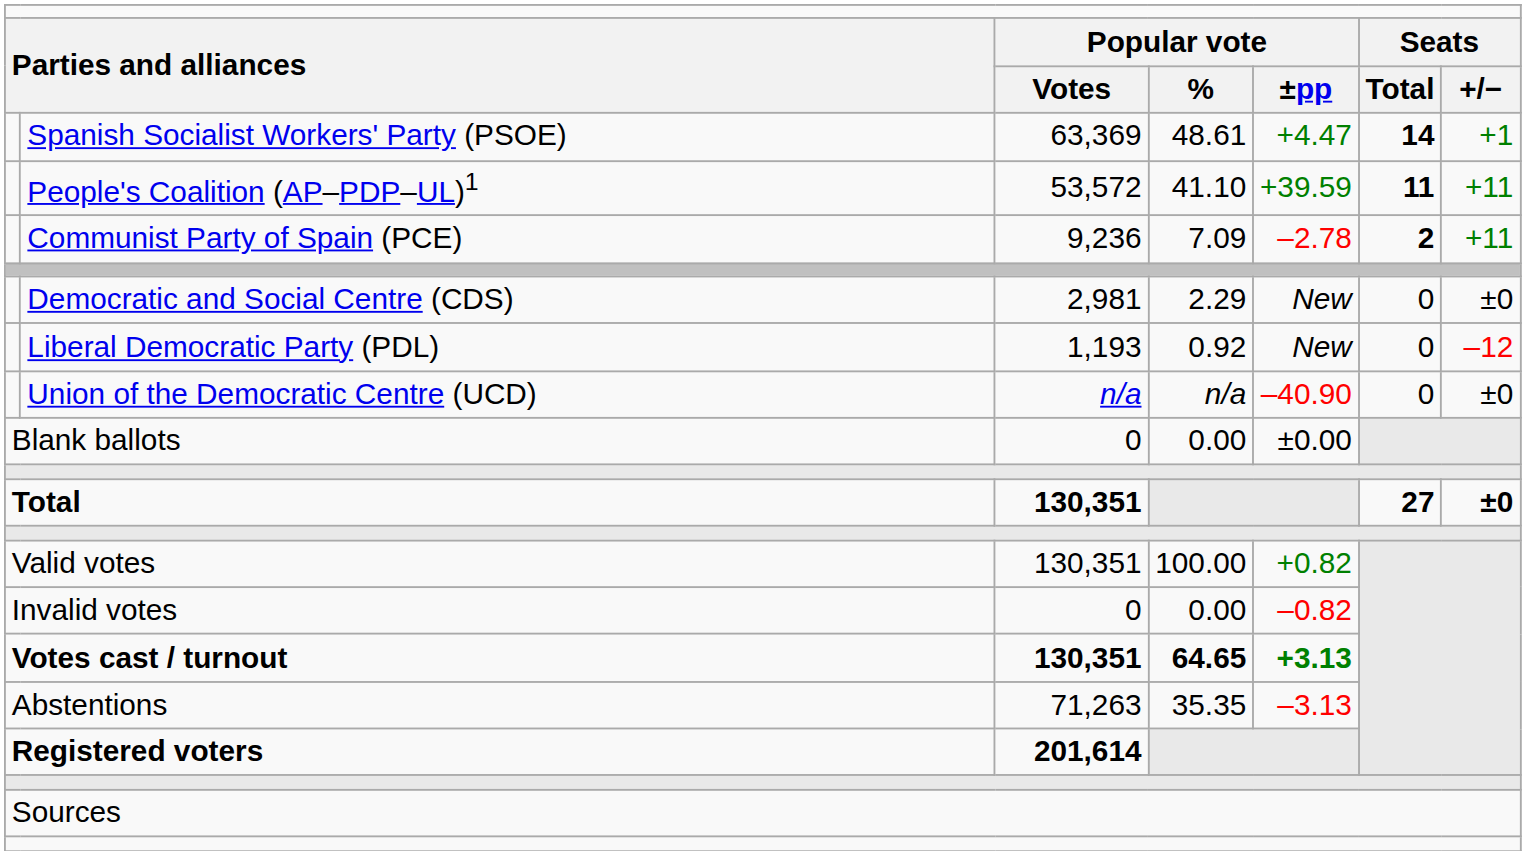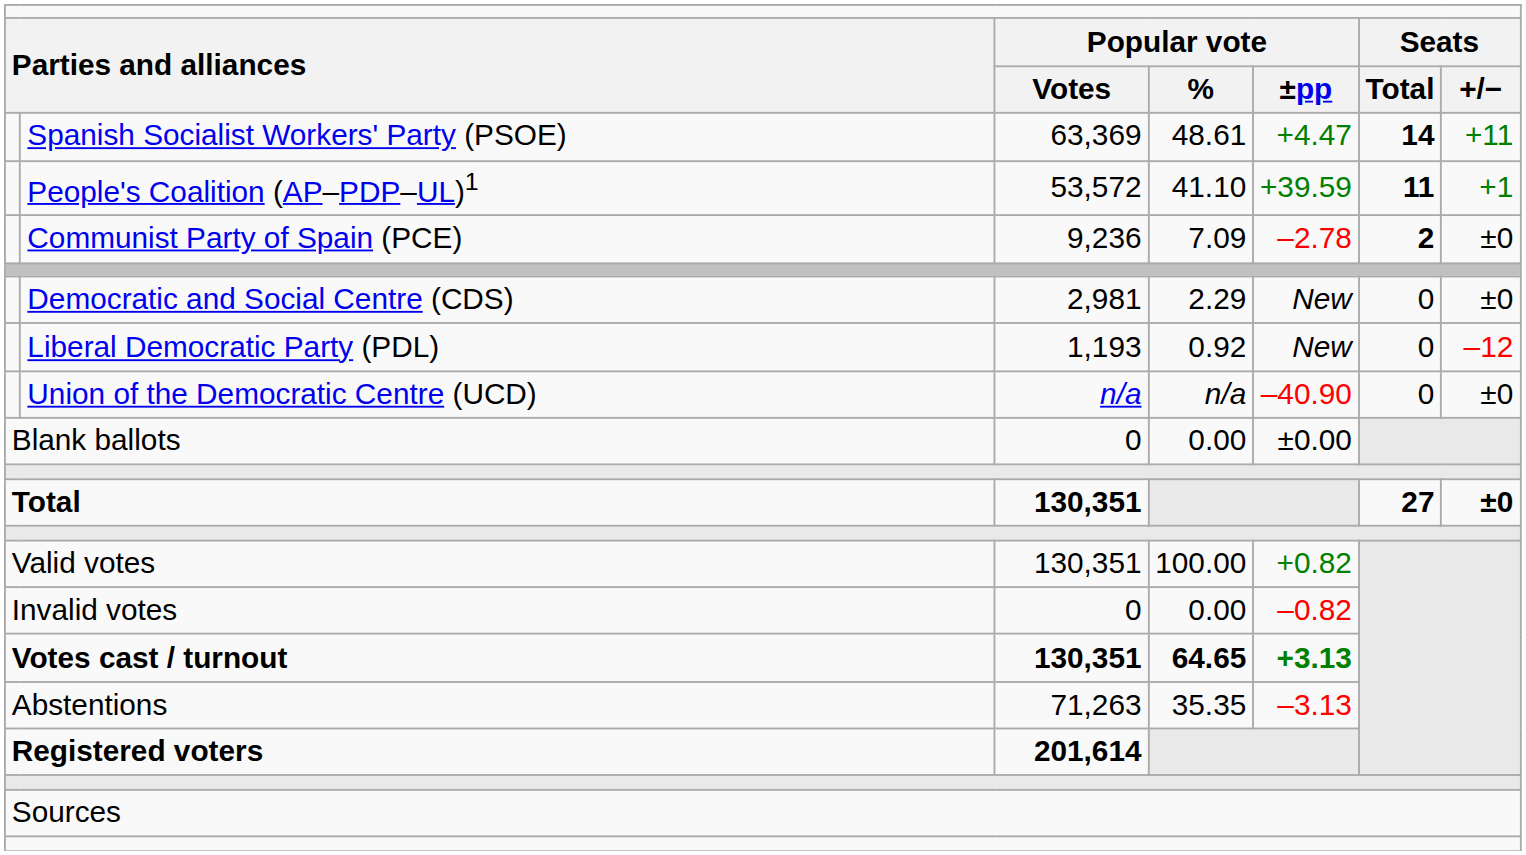(1496, 136) +1 -> (1489, 136) +11
(1489, 187) +11 -> (1496, 187) +1
(1489, 238) +11 -> (1497, 238) ±0
